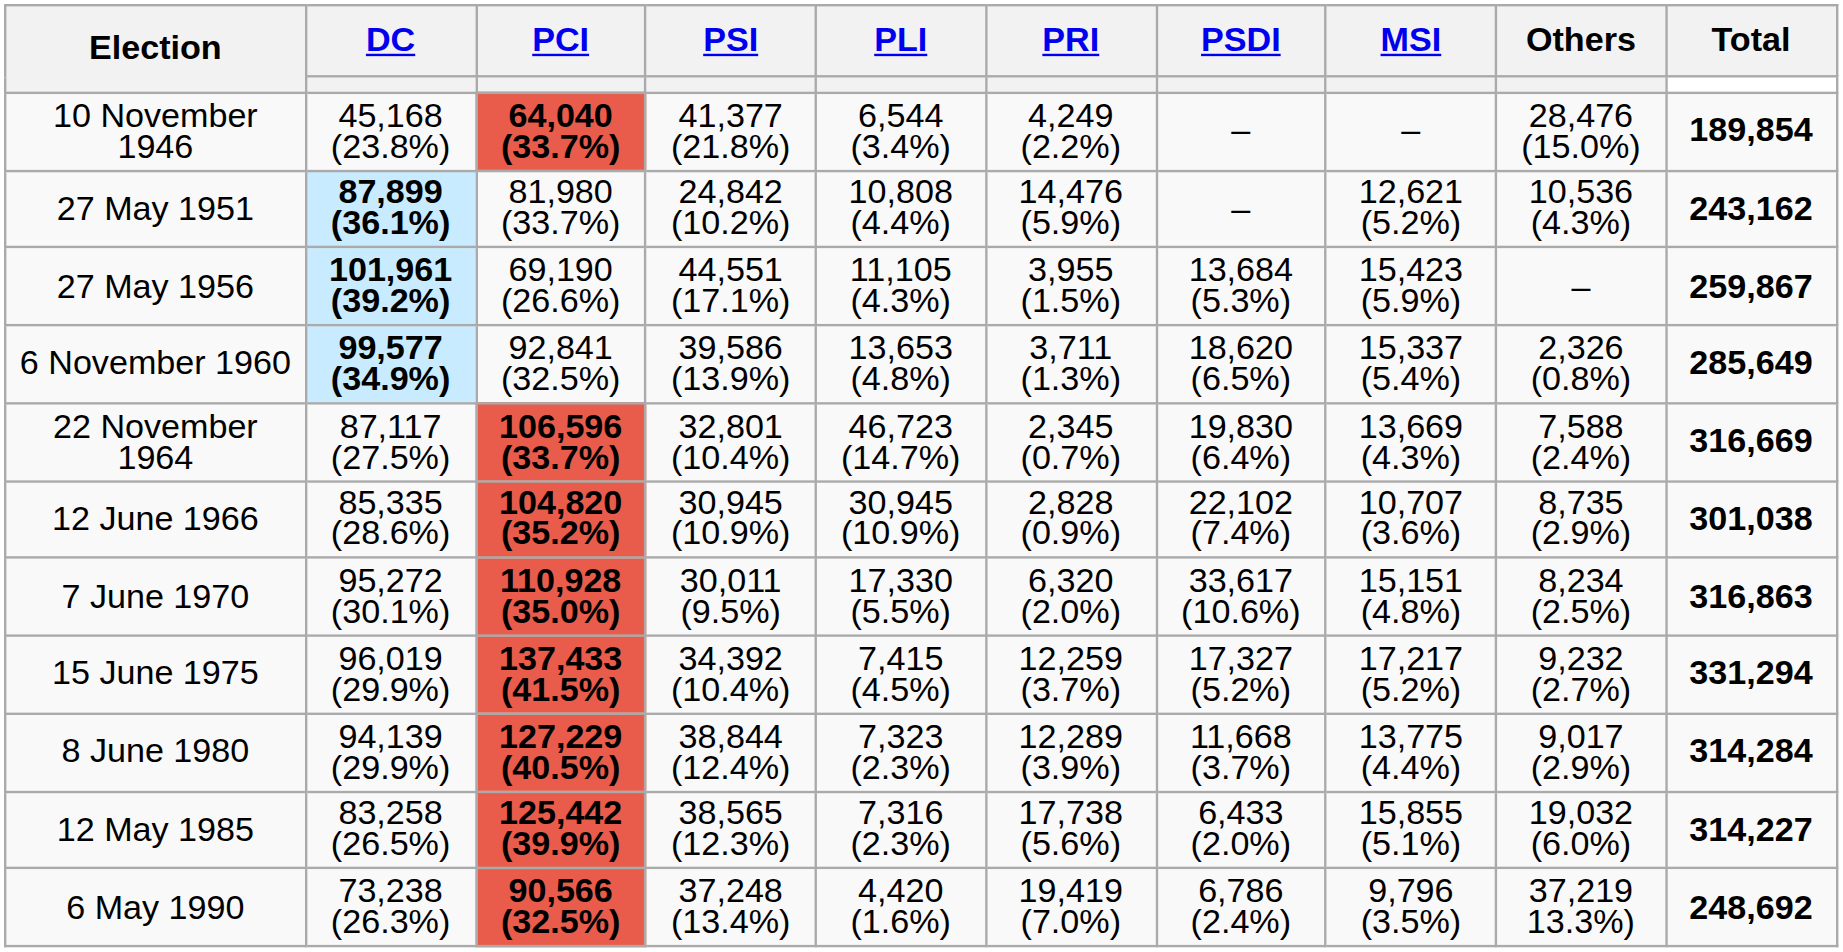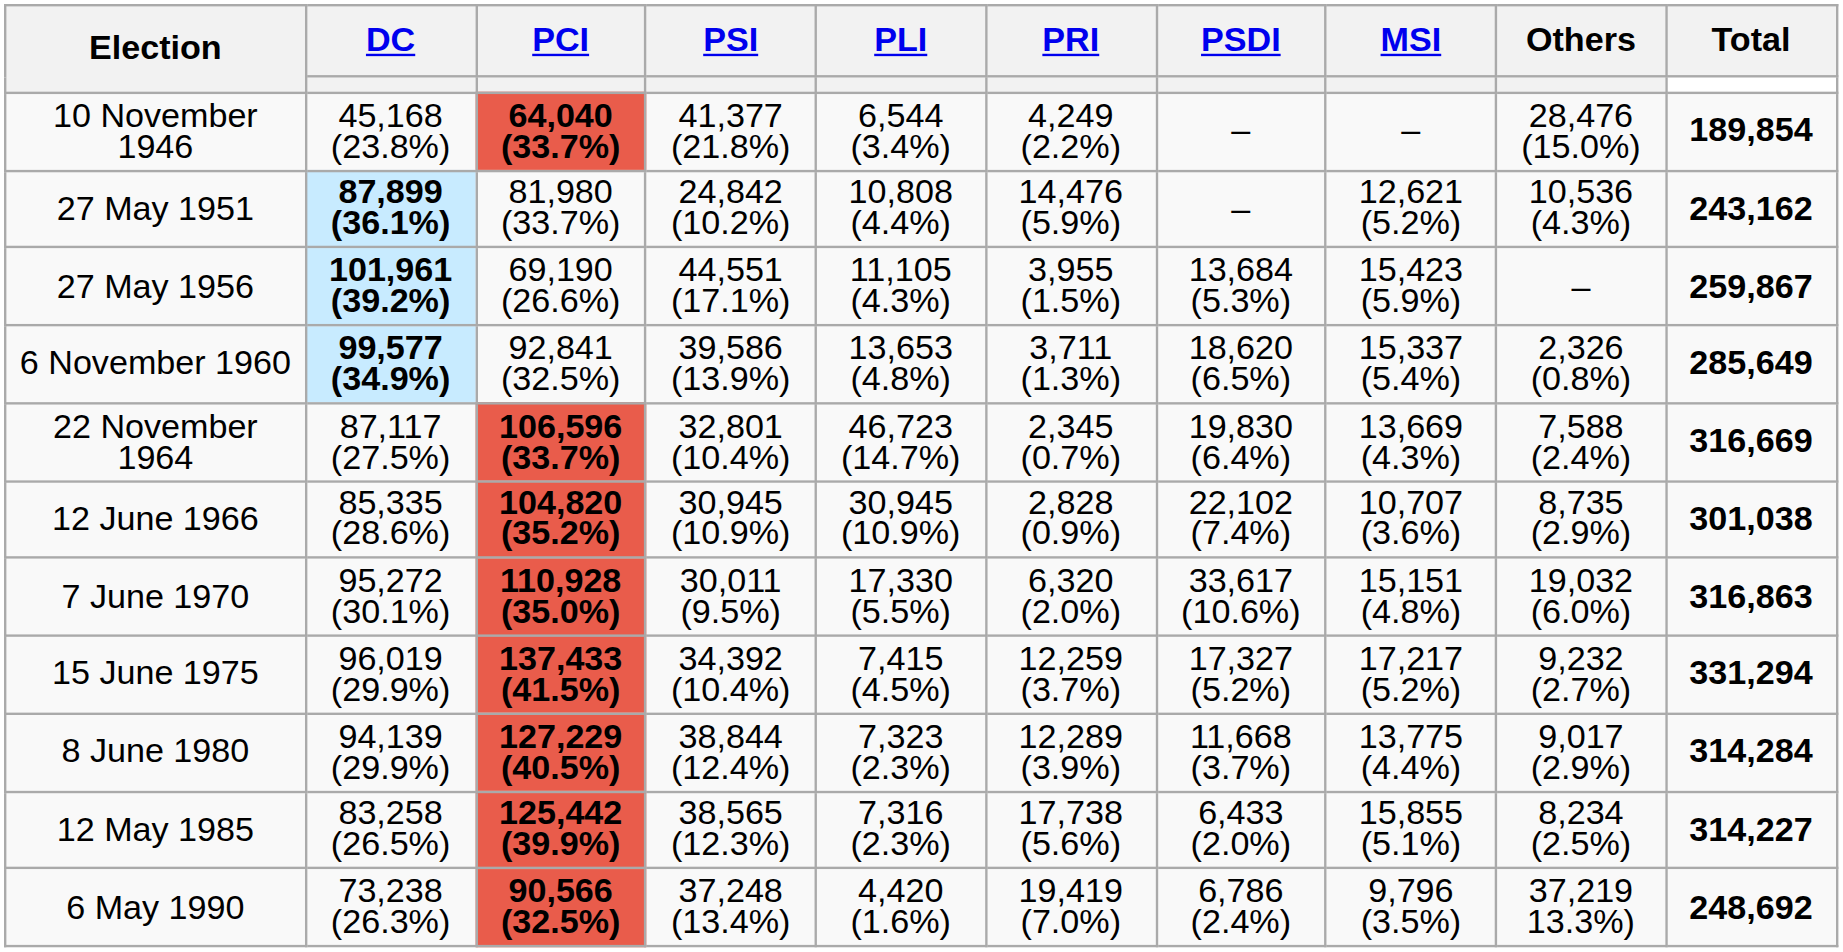(1581, 596) 8,234 (2.5%) -> (1581, 596) 19,032 (6.0%)
(1581, 829) 19,032 (6.0%) -> (1581, 829) 8,234 (2.5%)
